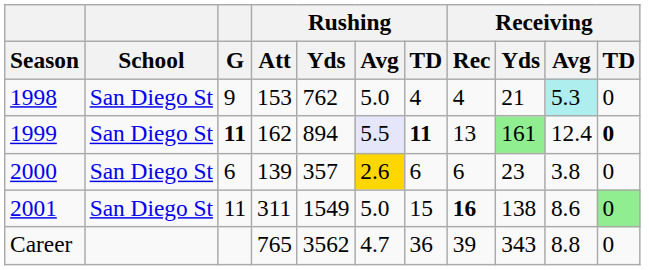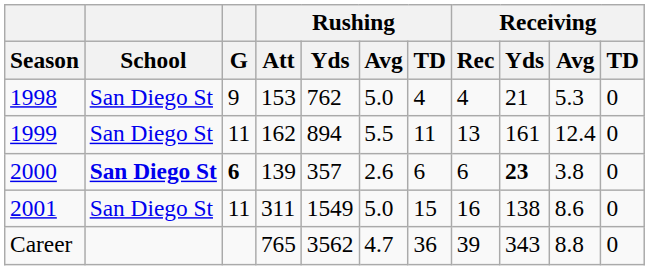(566, 97) paleturquoise background -> (569, 97) no background
(235, 134) bold -> (239, 134) normal
(375, 134) lavender background -> (379, 134) no background
(421, 134) bold -> (425, 134) normal
(519, 134) lightgreen background -> (523, 134) no background
(608, 134) bold -> (612, 134) normal
(151, 171) normal -> (153, 171) bold
(230, 171) normal -> (233, 171) bold
(375, 171) gold background -> (379, 171) no background
(513, 171) normal -> (517, 171) bold
(464, 208) bold -> (468, 208) normal
(608, 208) lightgreen background -> (612, 208) no background
